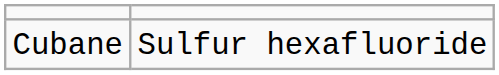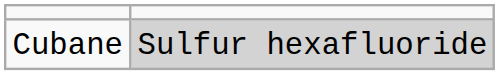(312, 45) no background -> (312, 45) lightgrey background
